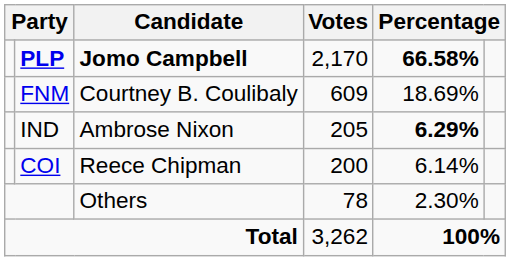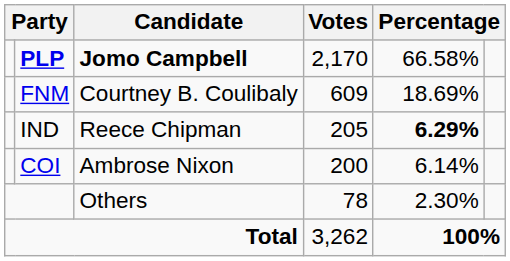(440, 58) bold -> (440, 58) normal
(157, 129) Ambrose Nixon -> (160, 129) Reece Chipman
(160, 165) Reece Chipman -> (157, 165) Ambrose Nixon
